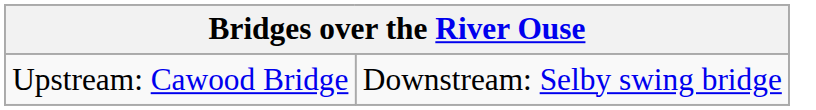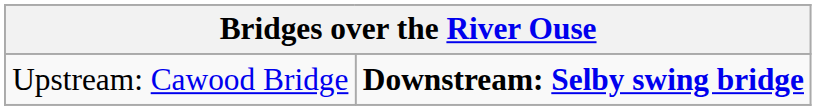(572, 79) normal -> (583, 79) bold
